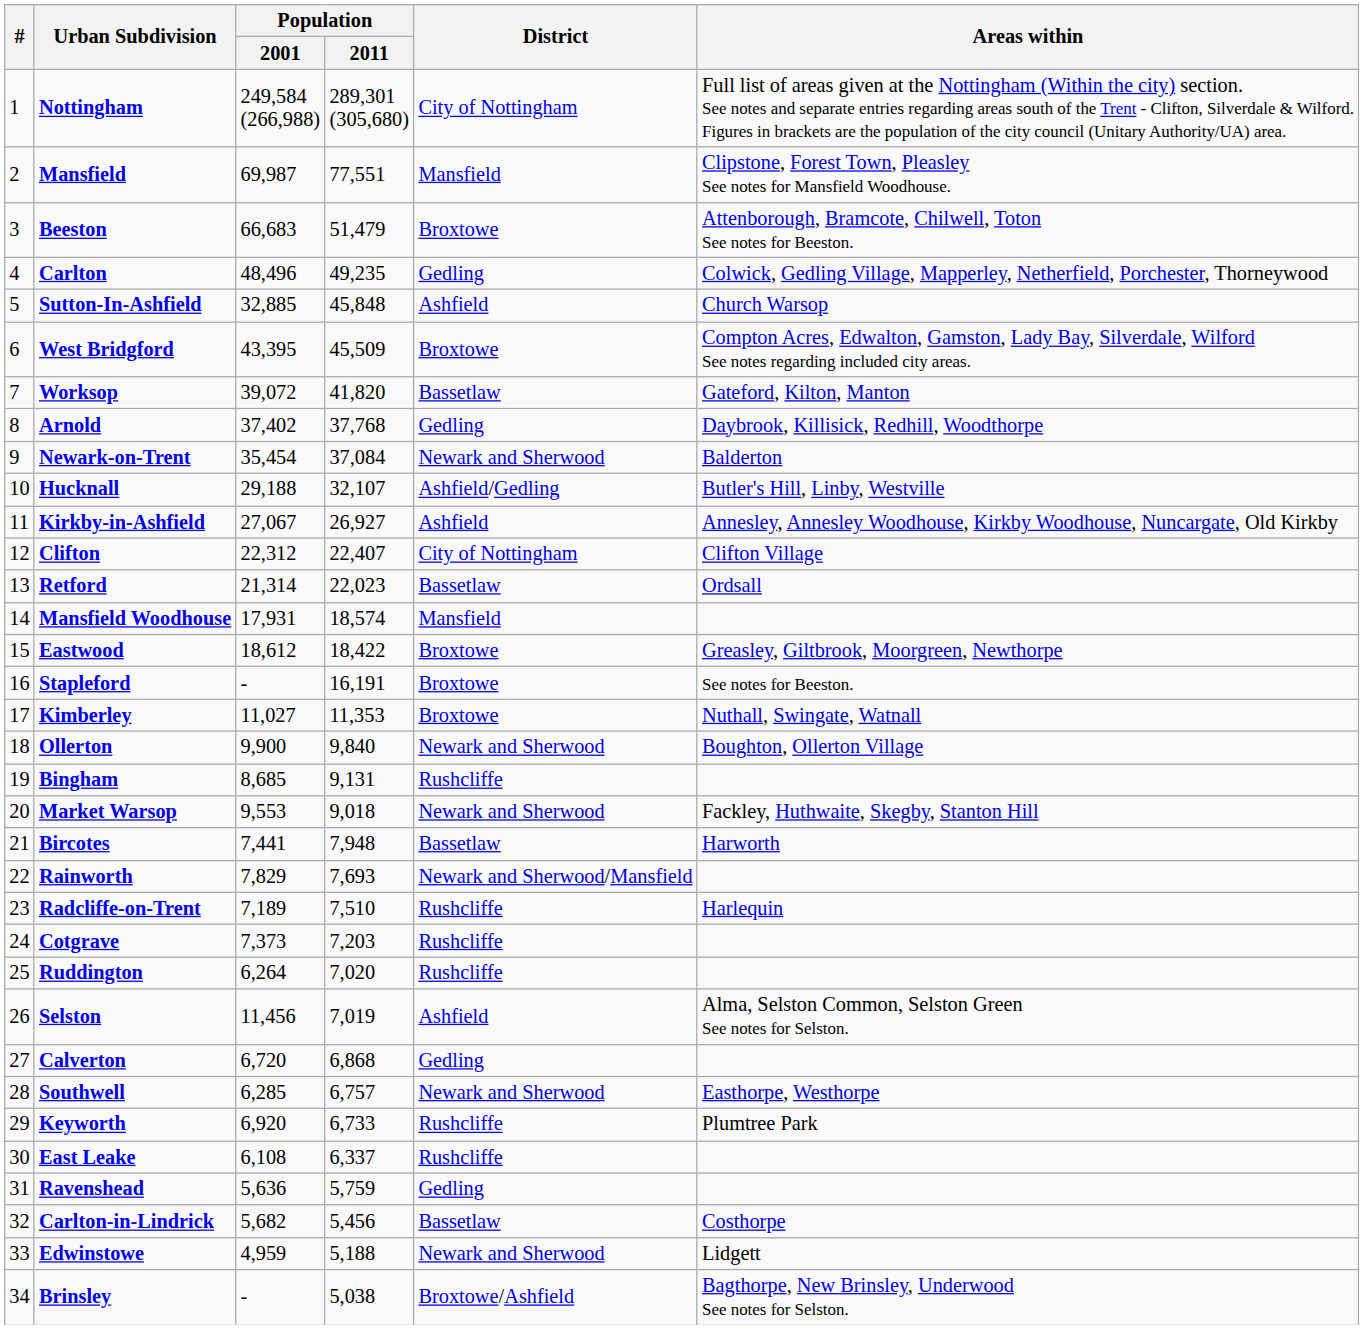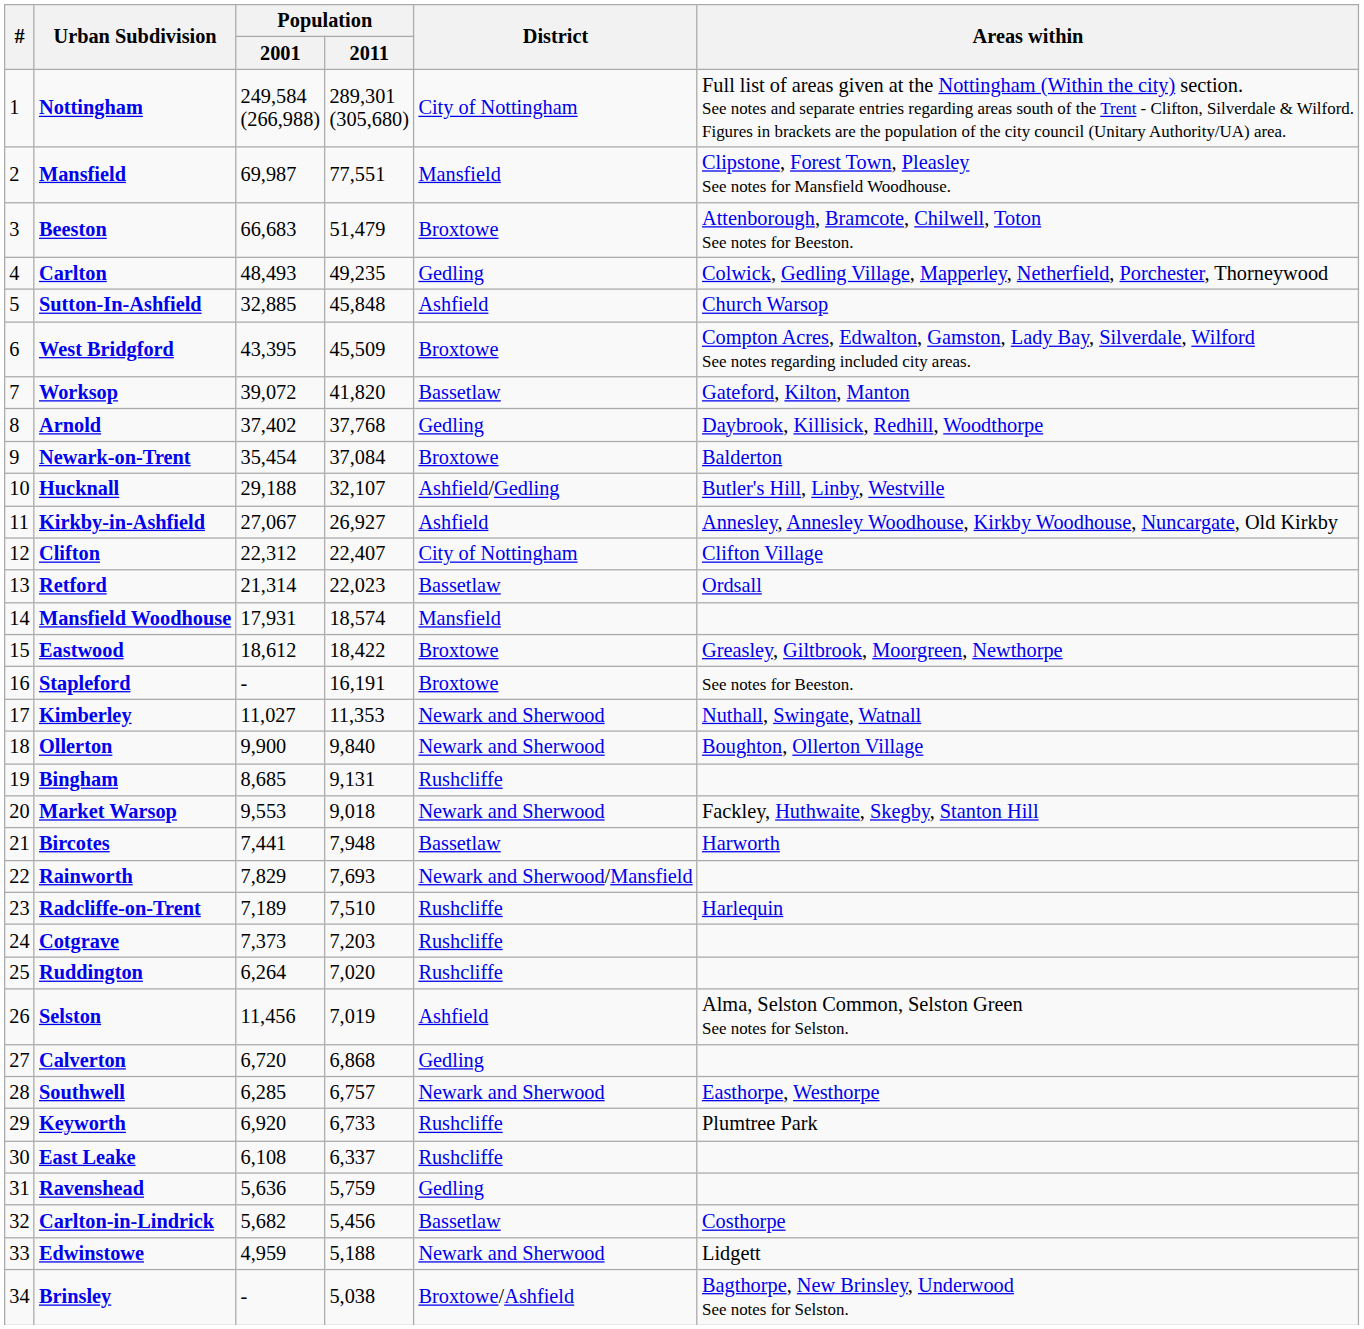(268, 273) 48,496 -> (268, 273) 48,493
(512, 457) Newark and Sherwood -> (458, 457) Broxtowe
(458, 714) Broxtowe -> (512, 714) Newark and Sherwood
